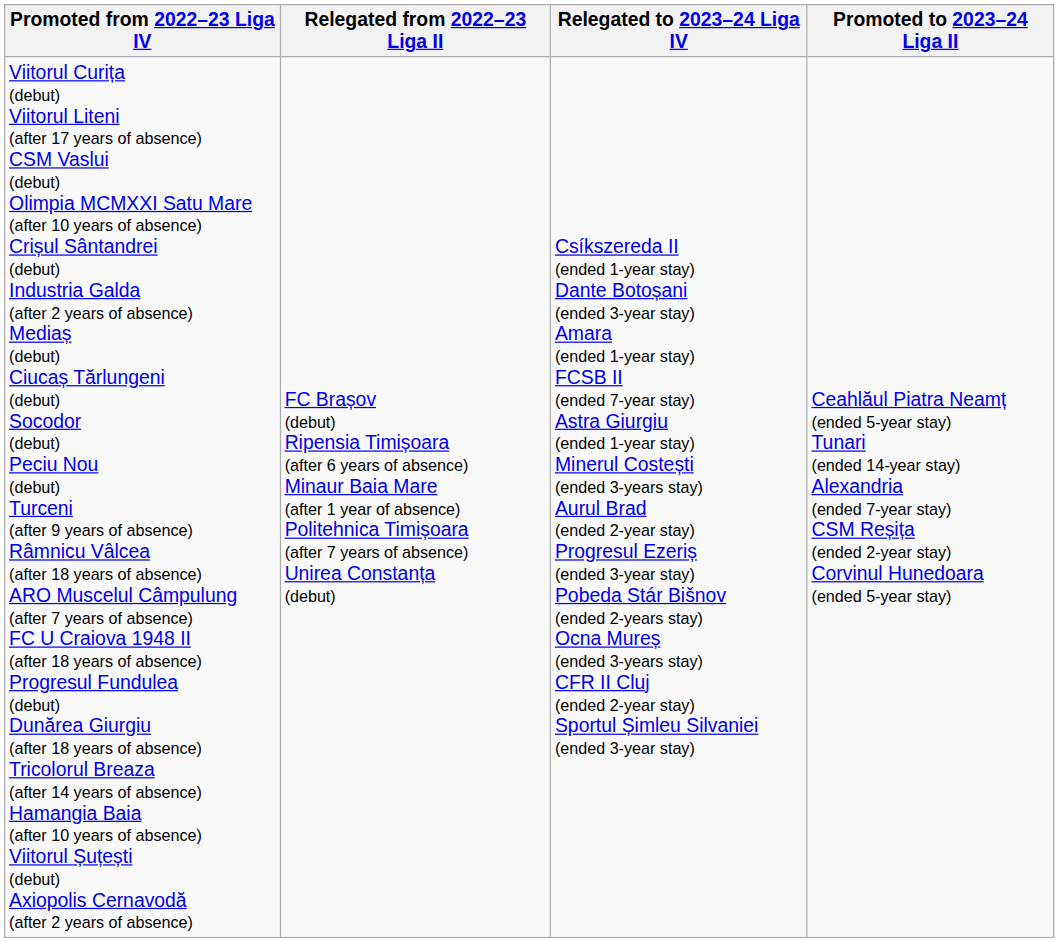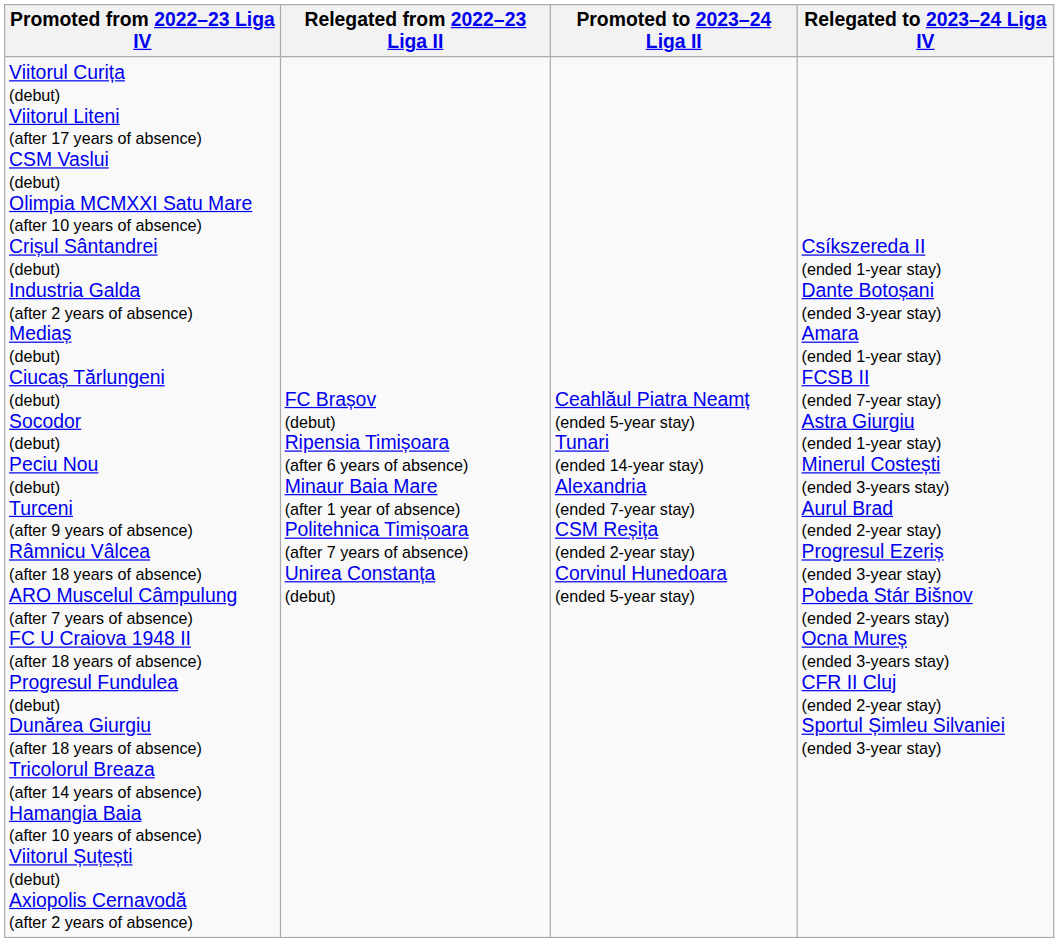columns swapped: (930, 30) <-> (679, 30)
